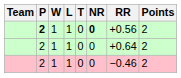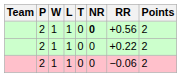(42, 30) bold -> (42, 30) normal
(123, 47) +0.64 -> (123, 47) +0.22
(123, 64) −0.46 -> (123, 64) −0.06
